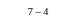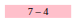(38, 11) no background -> (38, 11) pink background
